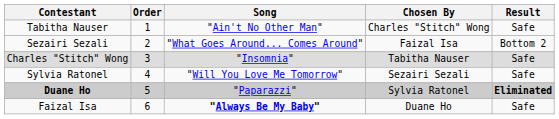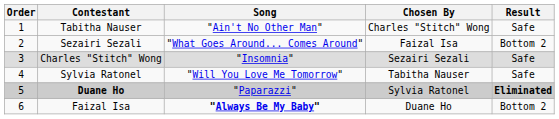columns swapped: (147, 12) <-> (67, 12)
(429, 59) Tabitha Nauser -> (429, 59) Sezairi Sezali
(429, 75) Sezairi Sezali -> (429, 75) Tabitha Nauser
(523, 106) Safe -> (523, 106) Bottom 2
